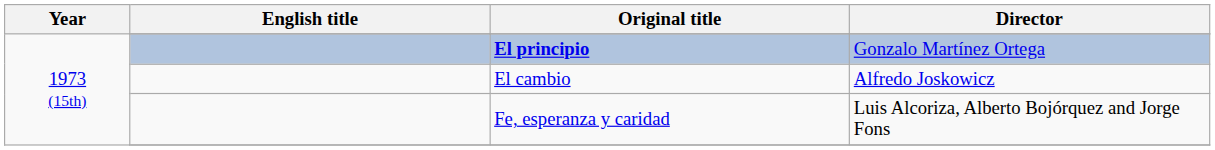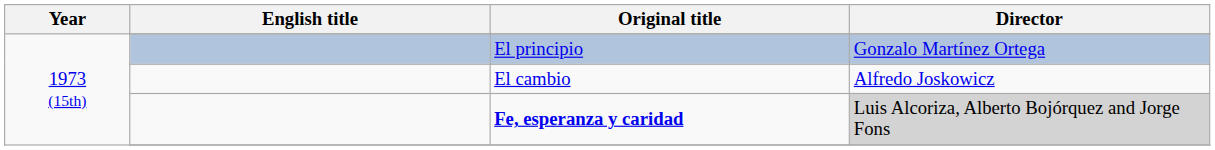(542, 49) bold -> (539, 49) normal
(582, 118) normal -> (589, 118) bold
(1017, 118) no background -> (1017, 118) lightgrey background
